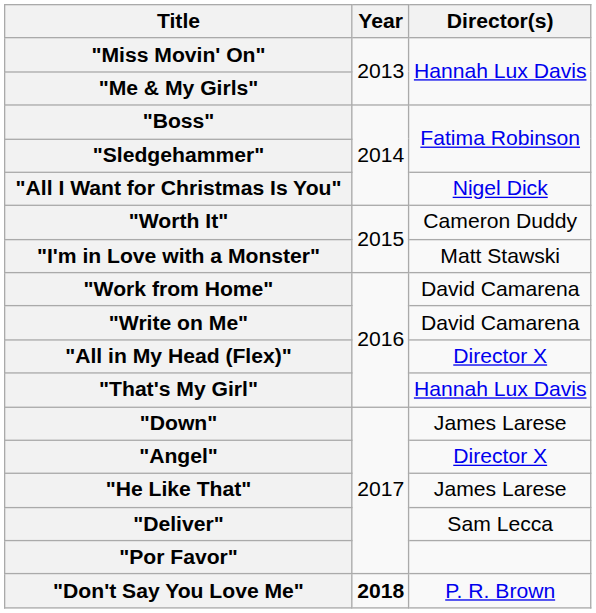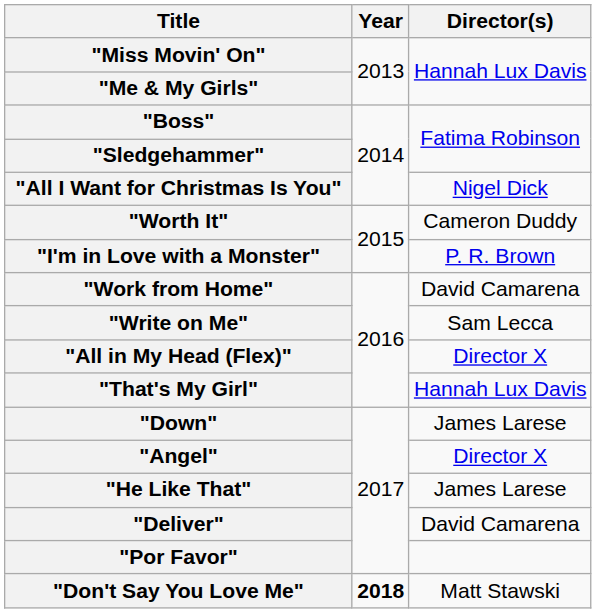(500, 255) Matt Stawski -> (500, 255) P. R. Brown
(500, 322) David Camarena -> (500, 322) Sam Lecca
(500, 523) Sam Lecca -> (500, 523) David Camarena
(500, 590) P. R. Brown -> (500, 590) Matt Stawski
